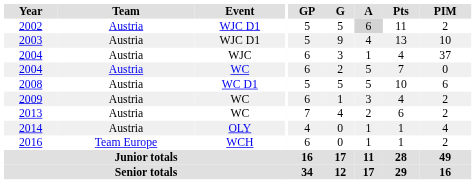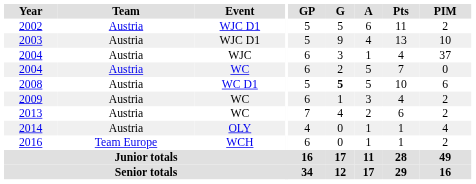(368, 26) lightgrey background -> (368, 26) no background
(340, 84) normal -> (340, 84) bold
